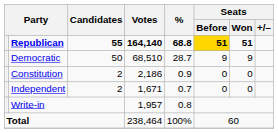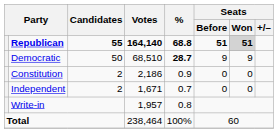(222, 43) gold background -> (222, 43) no background
(247, 43) no background -> (247, 43) lightgrey background
(182, 58) normal -> (182, 58) bold
